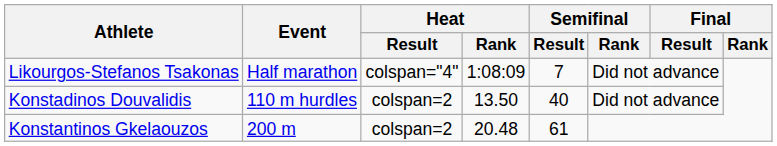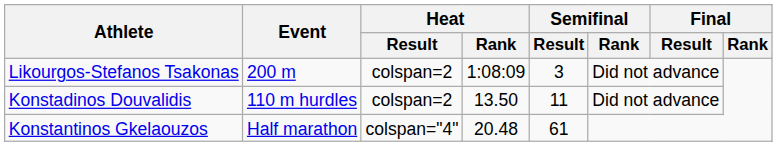(302, 73) Half marathon -> (271, 73) 200 m
(412, 73) colspan="4" -> (412, 73) colspan=2
(559, 73) 7 -> (559, 73) 3
(559, 101) 40 -> (559, 101) 11
(271, 128) 200 m -> (302, 128) Half marathon
(412, 128) colspan=2 -> (412, 128) colspan="4"
